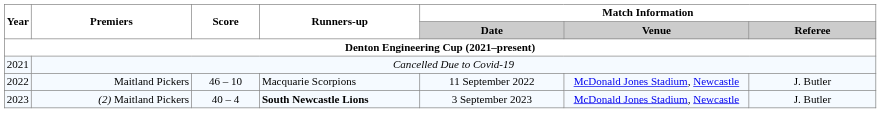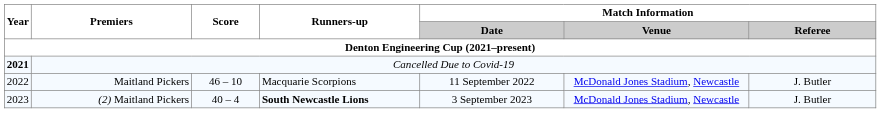(18, 64) normal -> (18, 64) bold
